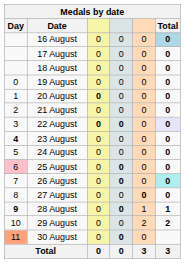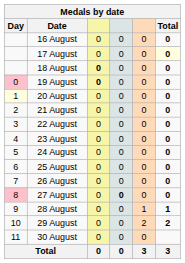(168, 40) lightblue background -> (168, 40) no background
(168, 54) no background -> (168, 54) lightyellow background
(98, 68) normal -> (98, 68) bold
(16, 82) no background -> (16, 82) pink background
(98, 82) normal -> (98, 82) bold
(16, 96) no background -> (16, 96) lightyellow background
(98, 96) bold -> (98, 96) normal
(98, 125) bold -> (98, 125) normal
(121, 125) bold -> (121, 125) normal
(168, 125) lavender background -> (168, 125) no background
(16, 139) bold -> (16, 139) normal
(16, 167) pink background -> (16, 167) no background
(121, 167) bold -> (121, 167) normal
(121, 181) bold -> (121, 181) normal
(168, 181) paleturquoise background -> (168, 181) no background
(16, 195) no background -> (16, 195) pink background
(121, 195) normal -> (121, 195) bold
(144, 195) bold -> (144, 195) normal
(16, 209) bold -> (16, 209) normal
(121, 209) bold -> (121, 209) normal
(16, 237) lightsalmon background -> (16, 237) no background
(121, 237) bold -> (121, 237) normal
